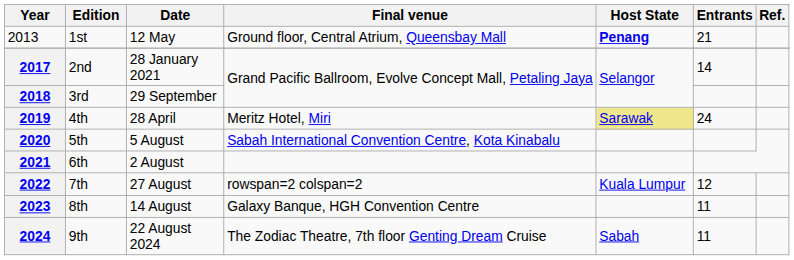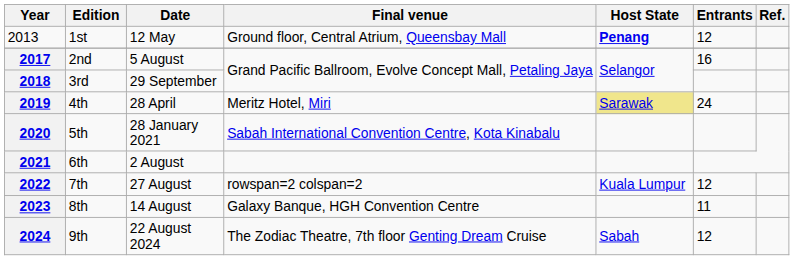(704, 37) 21 -> (704, 37) 12
(164, 67) 28 January 2021 -> (157, 59) 5 August
(704, 67) 14 -> (704, 59) 16
(157, 141) 5 August -> (164, 133) 28 January 2021
(704, 236) 11 -> (704, 236) 12
